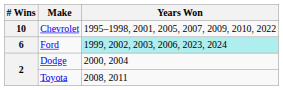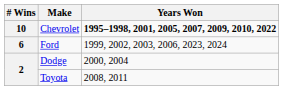(180, 29) normal -> (180, 29) bold
(155, 45) paleturquoise background -> (155, 45) no background
